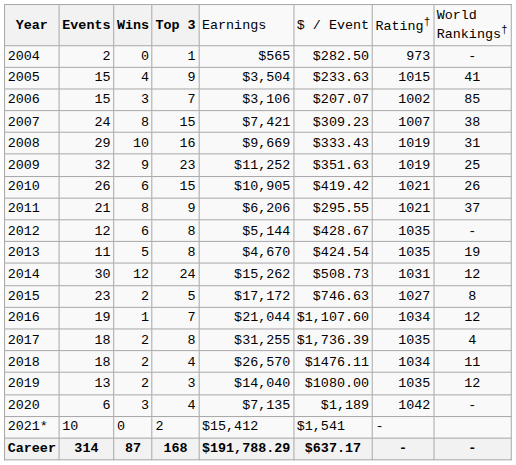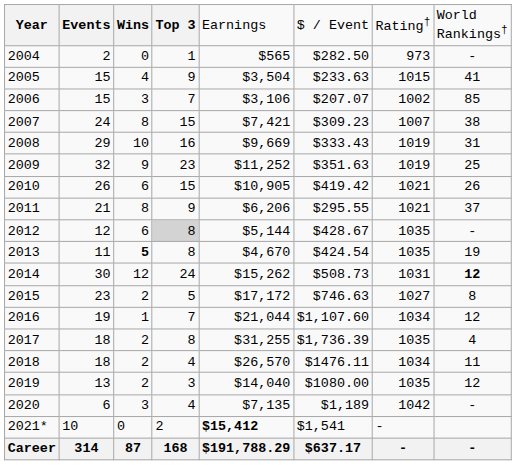(192, 231) no background -> (192, 231) lightgrey background
(145, 253) normal -> (145, 253) bold
(472, 274) normal -> (472, 274) bold
(230, 427) normal -> (230, 427) bold
